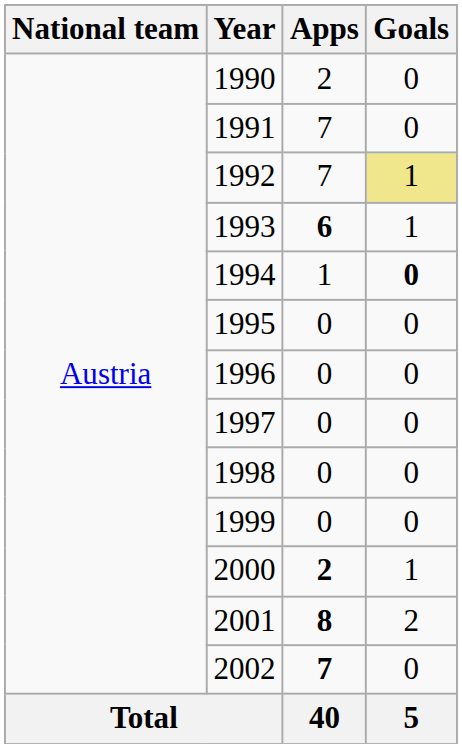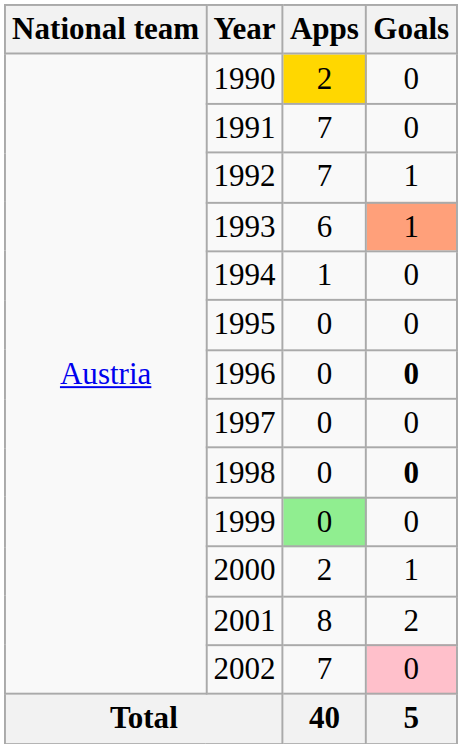(324, 78) no background -> (324, 78) gold background
(411, 176) khaki background -> (411, 176) no background
(324, 226) bold -> (324, 226) normal
(411, 226) no background -> (411, 226) lightsalmon background
(411, 275) bold -> (411, 275) normal
(411, 373) normal -> (411, 373) bold
(411, 472) normal -> (411, 472) bold
(324, 521) no background -> (324, 521) lightgreen background
(324, 570) bold -> (324, 570) normal
(324, 619) bold -> (324, 619) normal
(324, 669) bold -> (324, 669) normal
(411, 669) no background -> (411, 669) pink background
